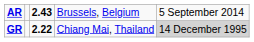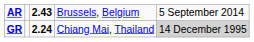(42, 29) 2.22 -> (42, 29) 2.24
